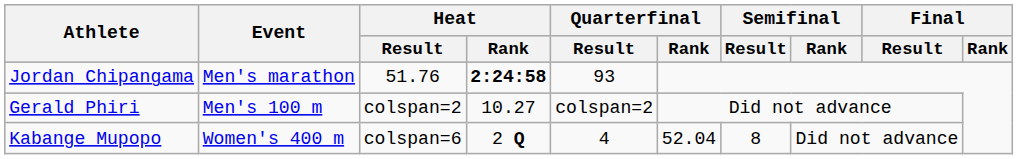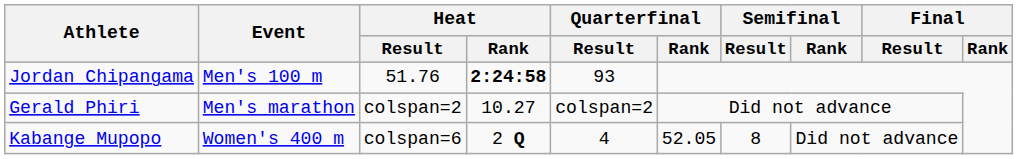(279, 77) Men's marathon -> (263, 77) Men's 100 m
(263, 108) Men's 100 m -> (279, 108) Men's marathon
(689, 138) 52.04 -> (689, 138) 52.05
